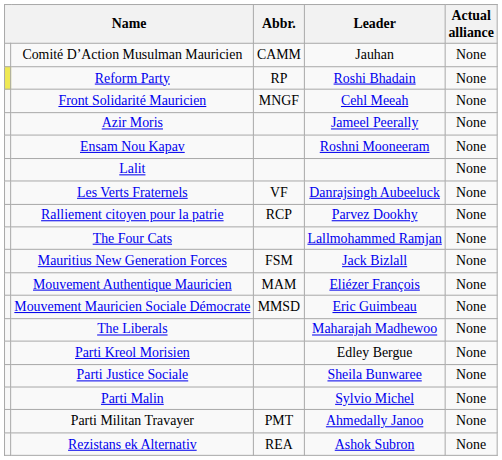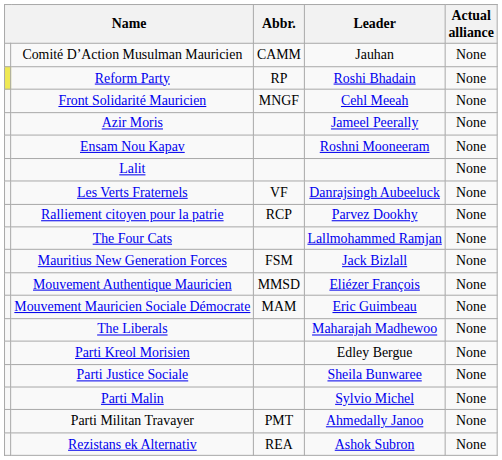(279, 283) MAM -> (279, 283) MMSD
(279, 306) MMSD -> (279, 306) MAM
